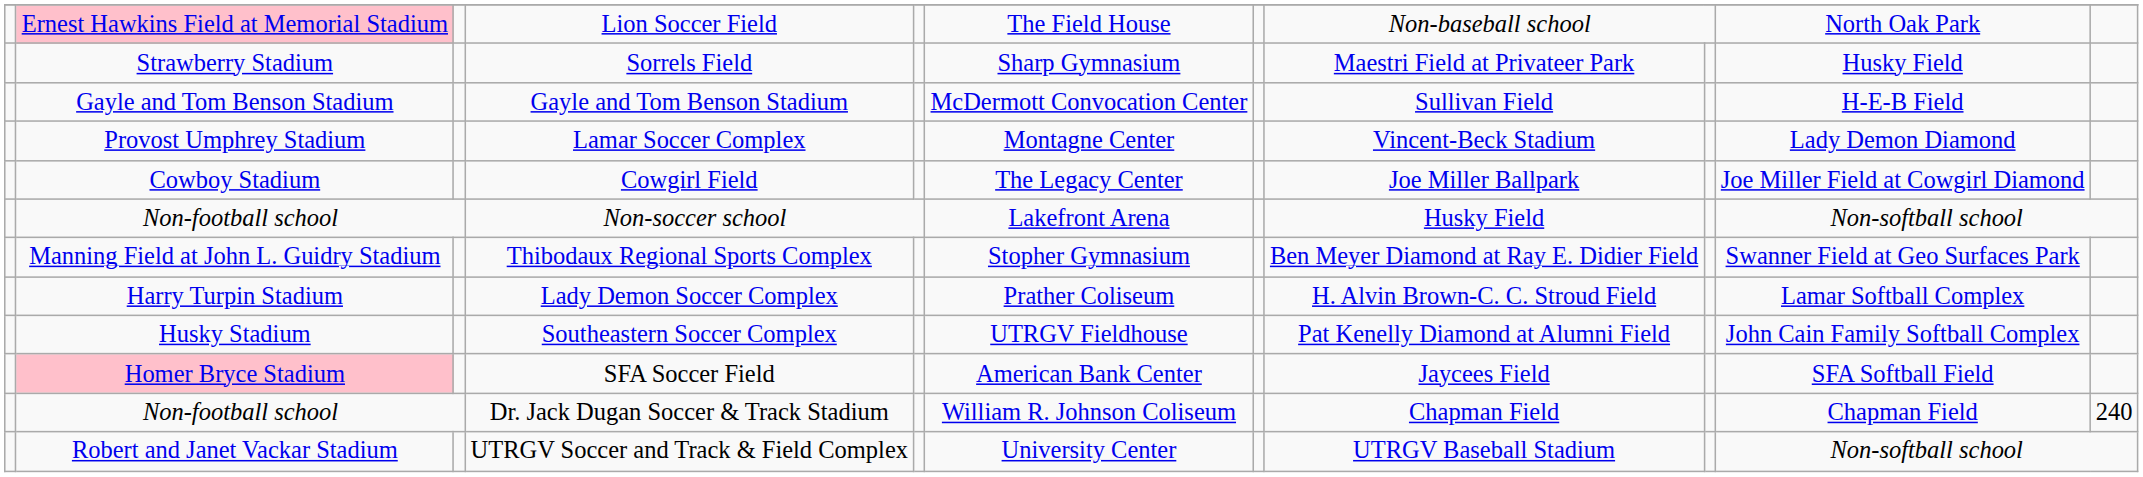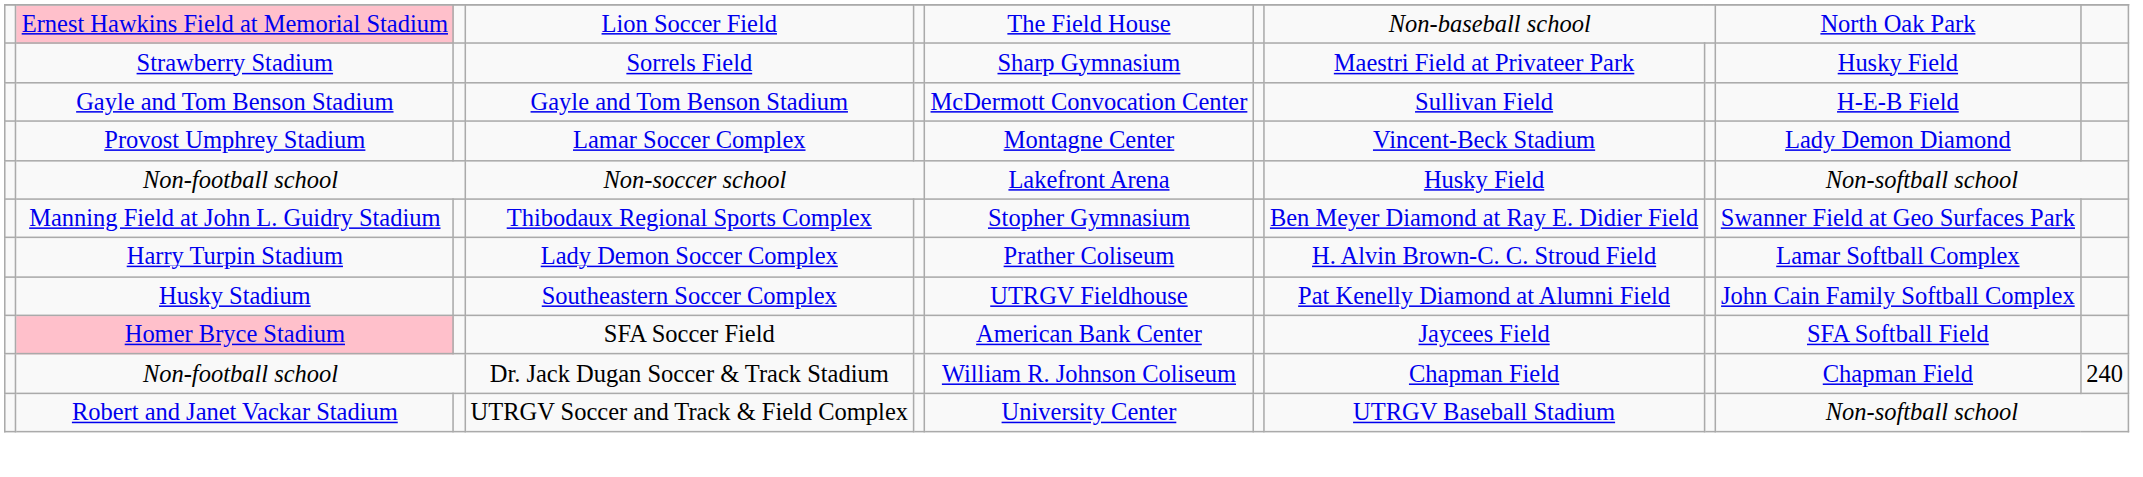- row: (689, 179)
